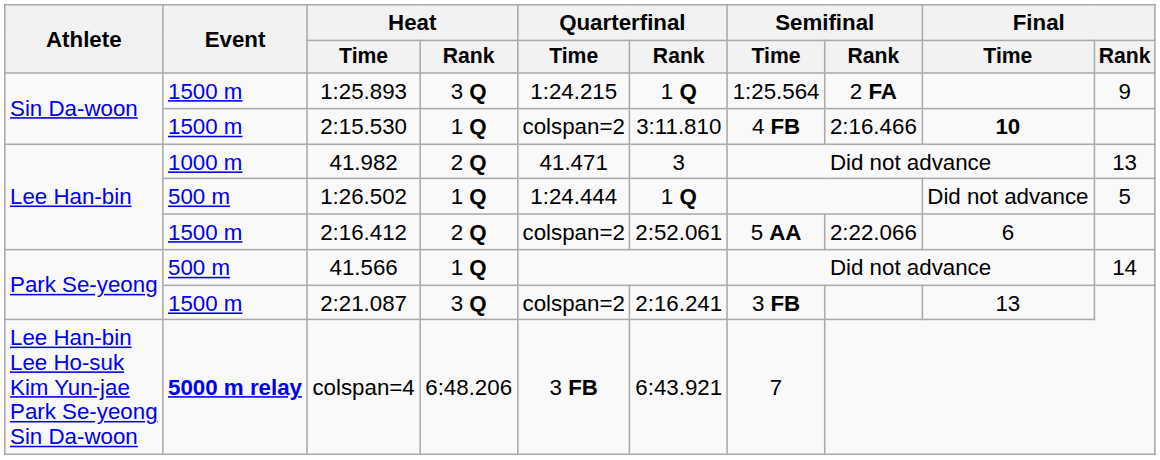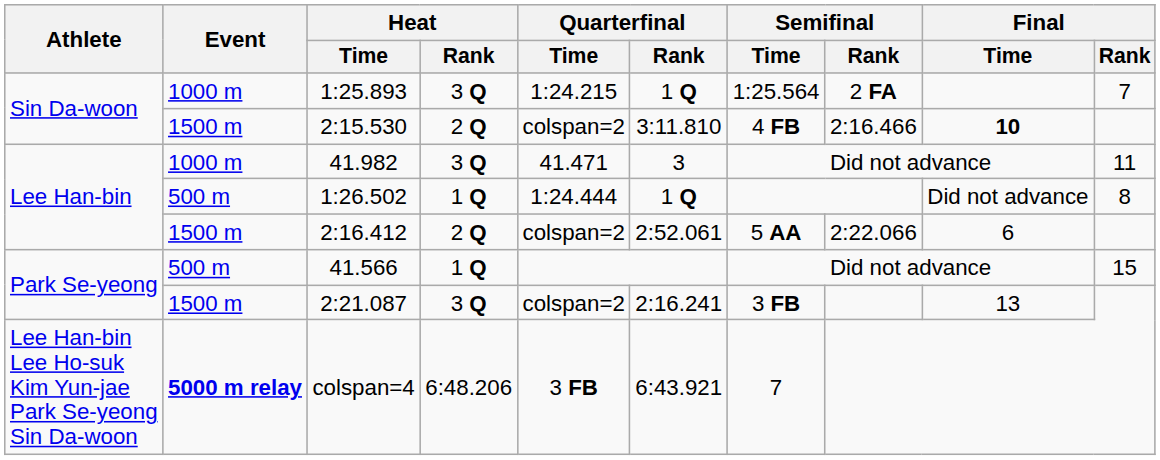(205, 91) 1500 m -> (205, 91) 1000 m
(1125, 91) 9 -> (1125, 91) 7
(469, 127) 1 Q -> (469, 127) 2 Q
(469, 162) 2 Q -> (469, 162) 3 Q
(1125, 162) 13 -> (1125, 162) 11
(1125, 197) 5 -> (1125, 197) 8
(1125, 268) 14 -> (1125, 268) 15
